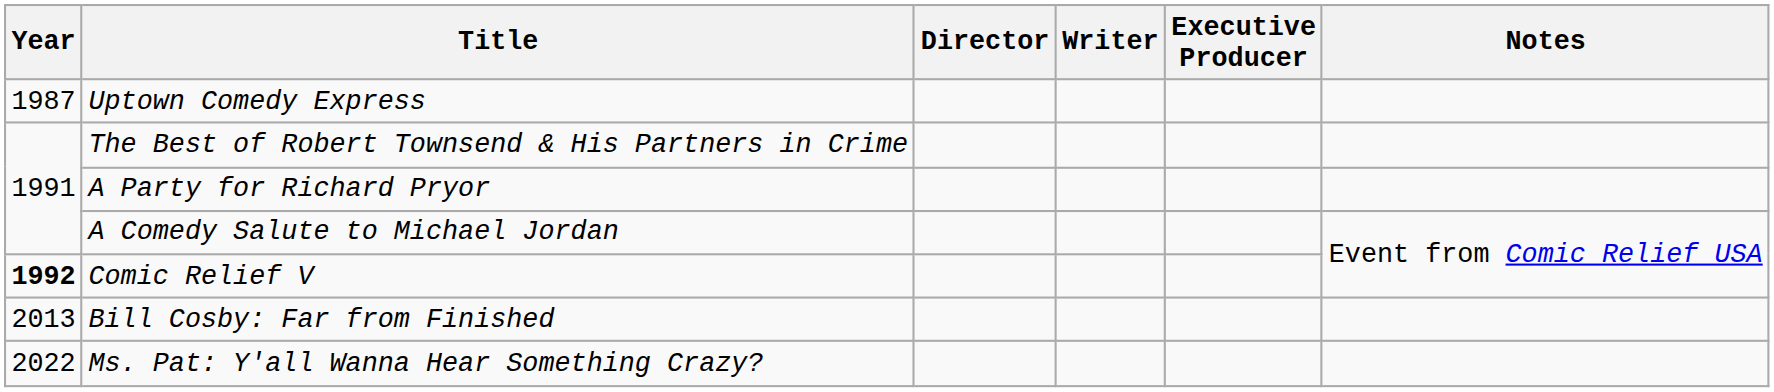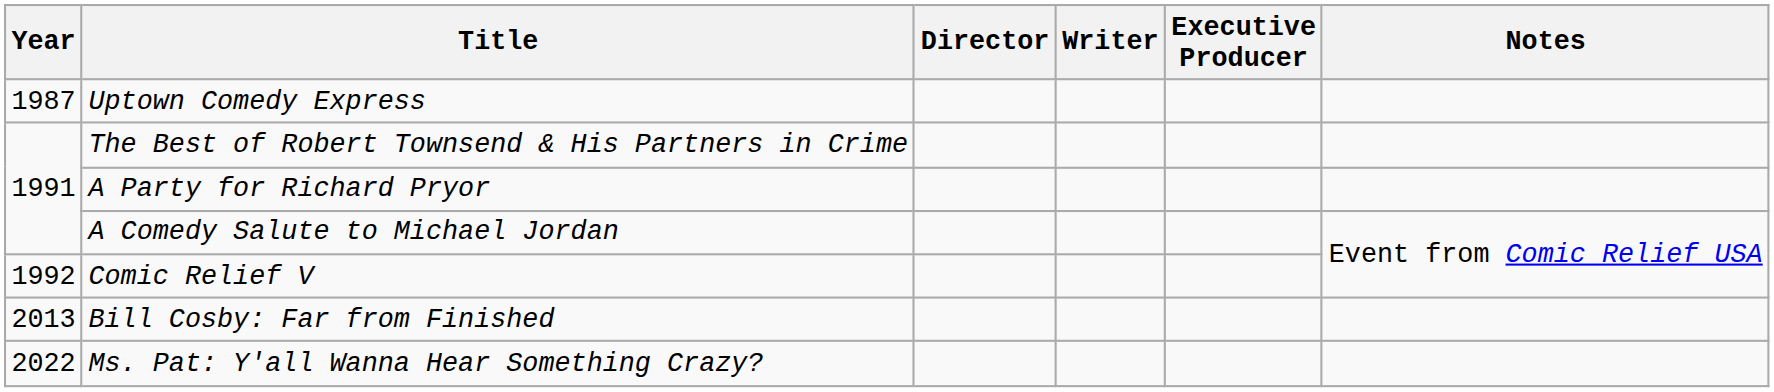(44, 276) bold -> (44, 276) normal
